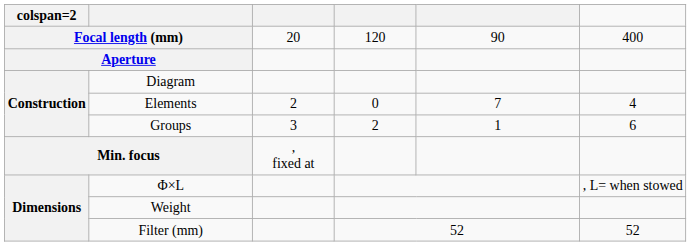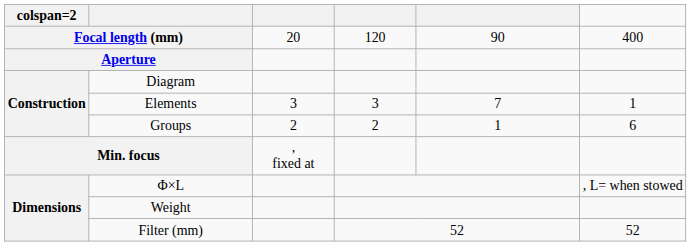(293, 103) 2 -> (293, 103) 3
(375, 103) 0 -> (375, 103) 3
(633, 103) 4 -> (633, 103) 1
(293, 125) 3 -> (293, 125) 2
